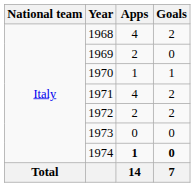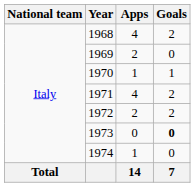(172, 133) normal -> (172, 133) bold
(135, 152) bold -> (135, 152) normal
(172, 152) bold -> (172, 152) normal
